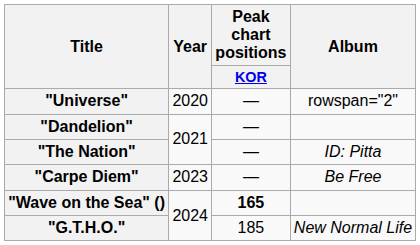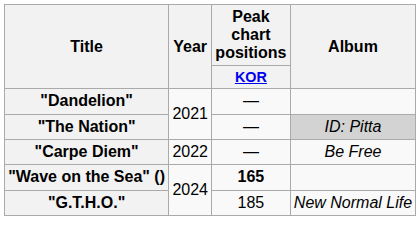- row: (87, 101)
(353, 152) no background -> (353, 126) lightgrey background
(190, 177) 2023 -> (190, 152) 2022
